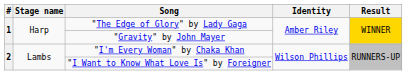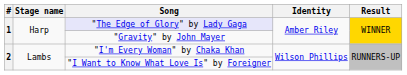(169, 24) no background -> (169, 24) lavender background
